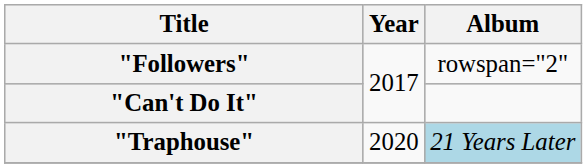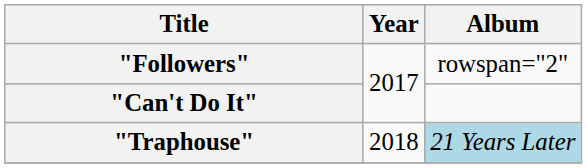(394, 142) 2020 -> (394, 142) 2018
